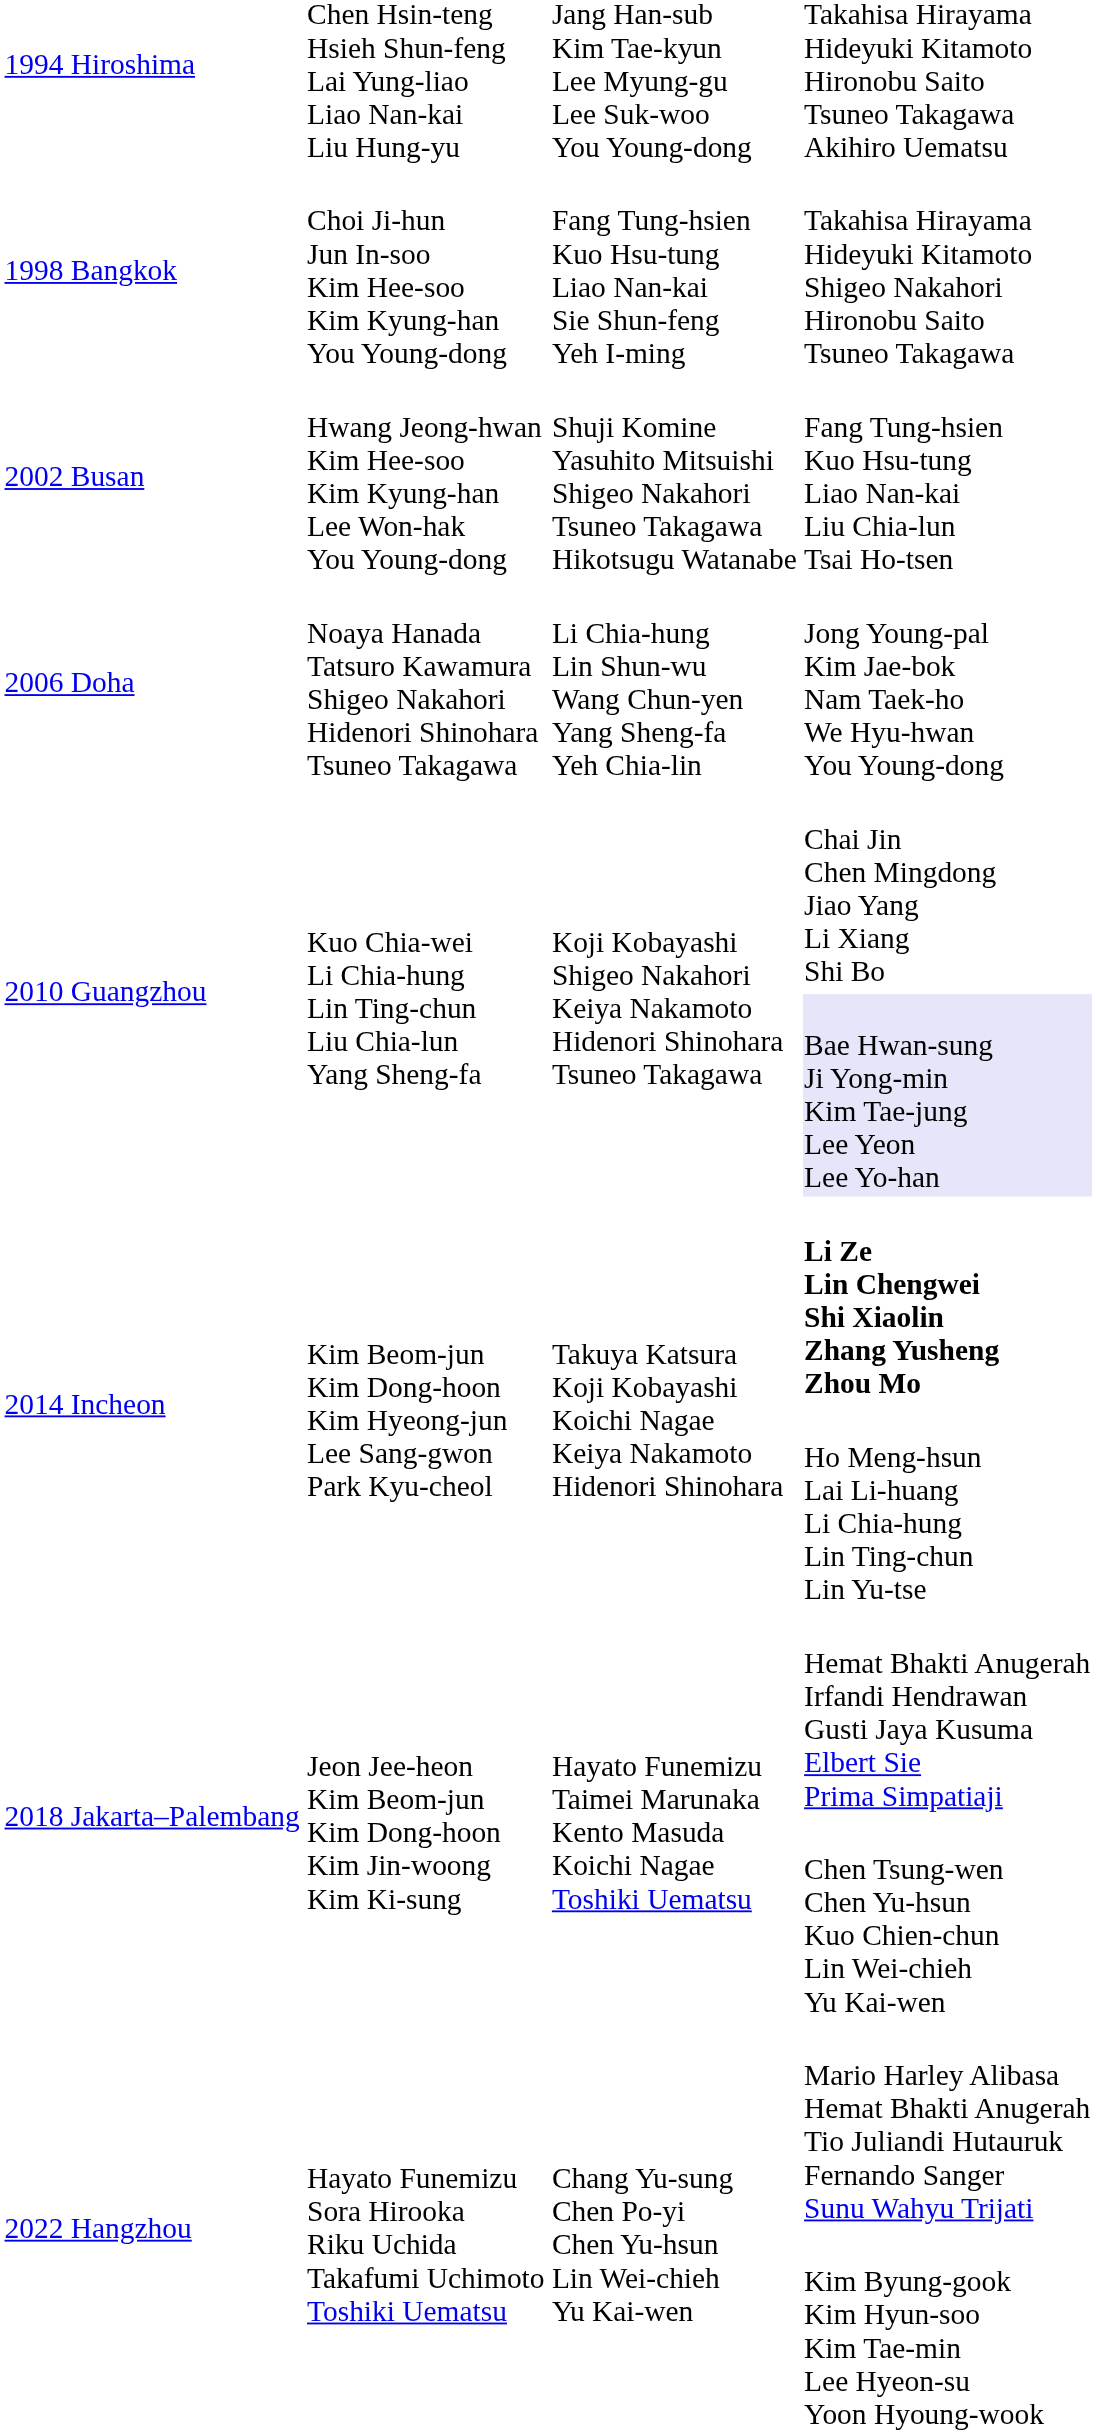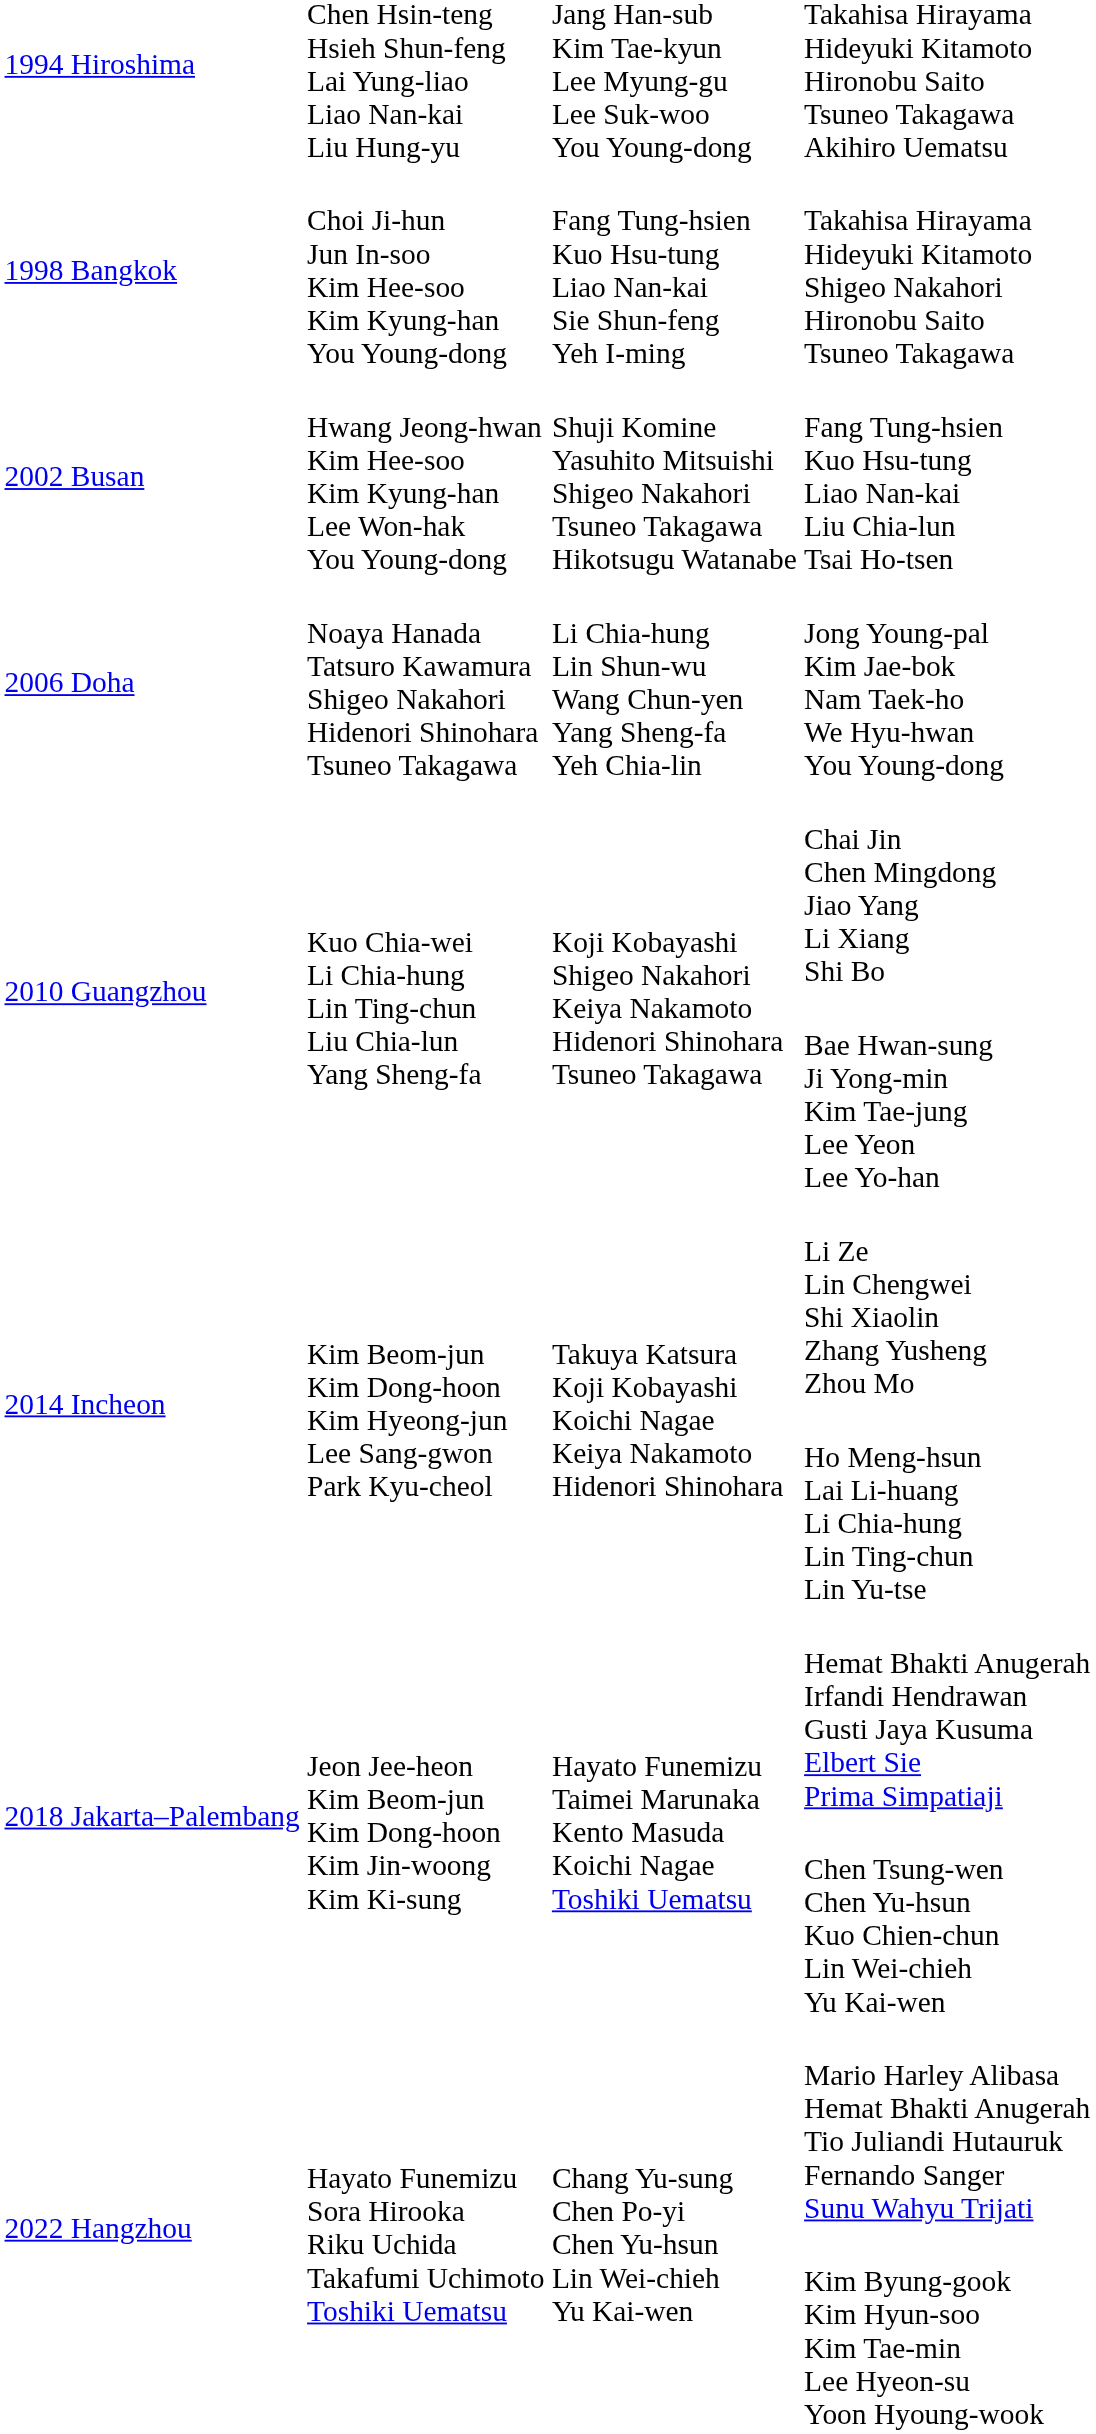(899, 1111) lavender background -> (899, 1111) no background
(902, 1317) bold -> (896, 1317) normal
